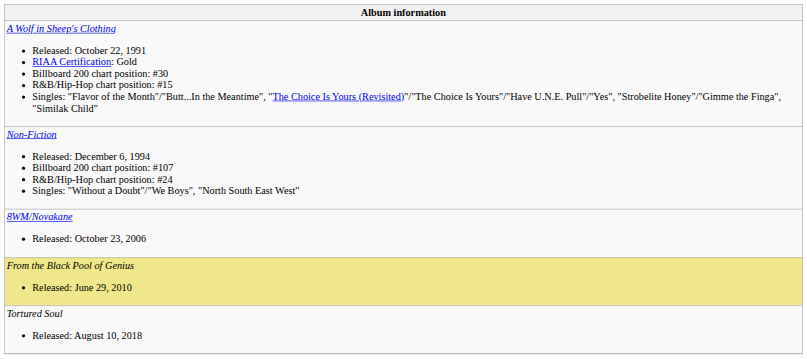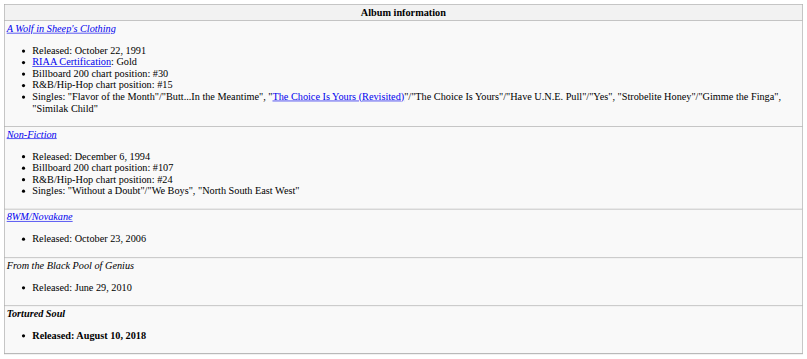(403, 276) khaki background -> (403, 276) no background
(403, 325) normal -> (403, 325) bold
